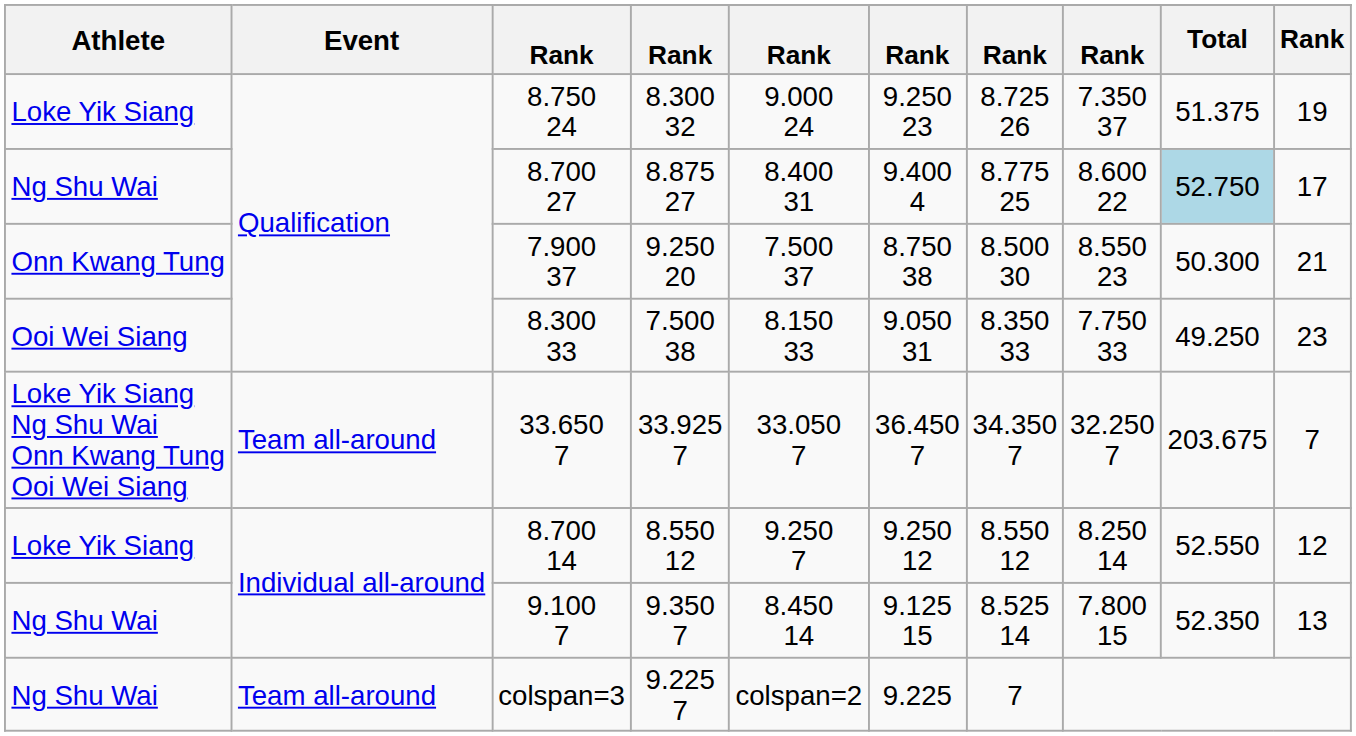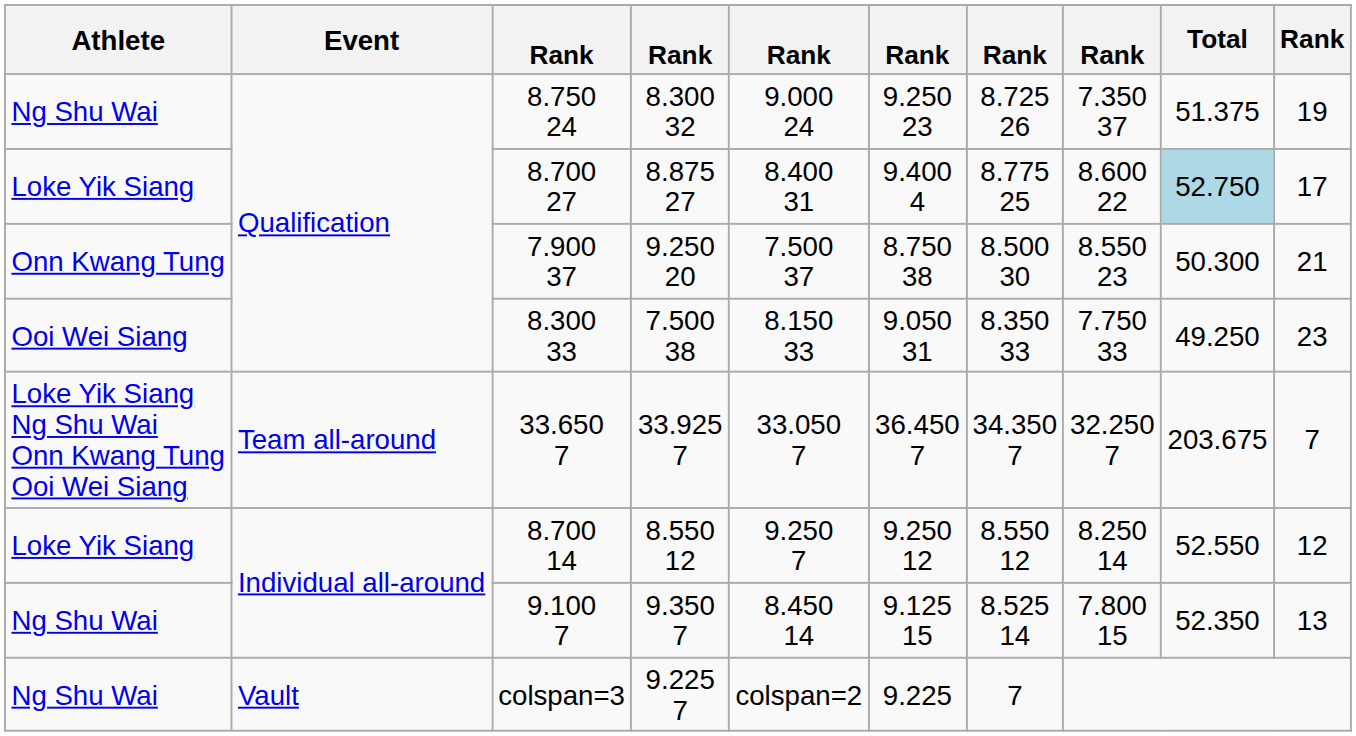(103, 113) Loke Yik Siang -> (85, 113) Ng Shu Wai
(85, 187) Ng Shu Wai -> (103, 187) Loke Yik Siang
(337, 695) Team all-around -> (268, 695) Vault
